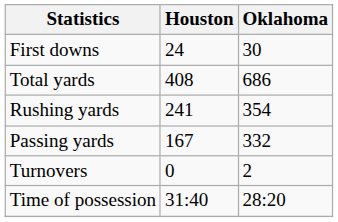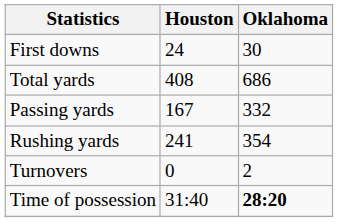rows swapped: (64, 110) <-> (62, 140)
(264, 200) normal -> (265, 200) bold
